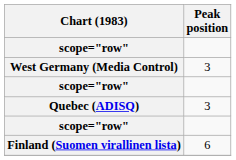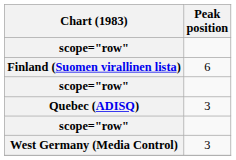rows swapped: (94, 145) <-> (94, 67)
